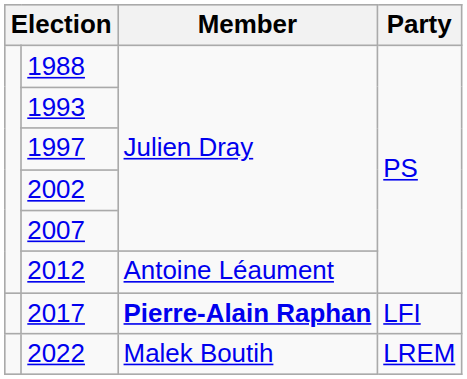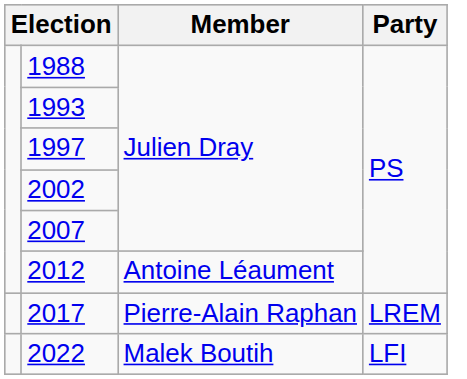(247, 312) bold -> (240, 312) normal
(402, 312) LFI -> (405, 312) LREM
(419, 353) LREM -> (388, 353) LFI
